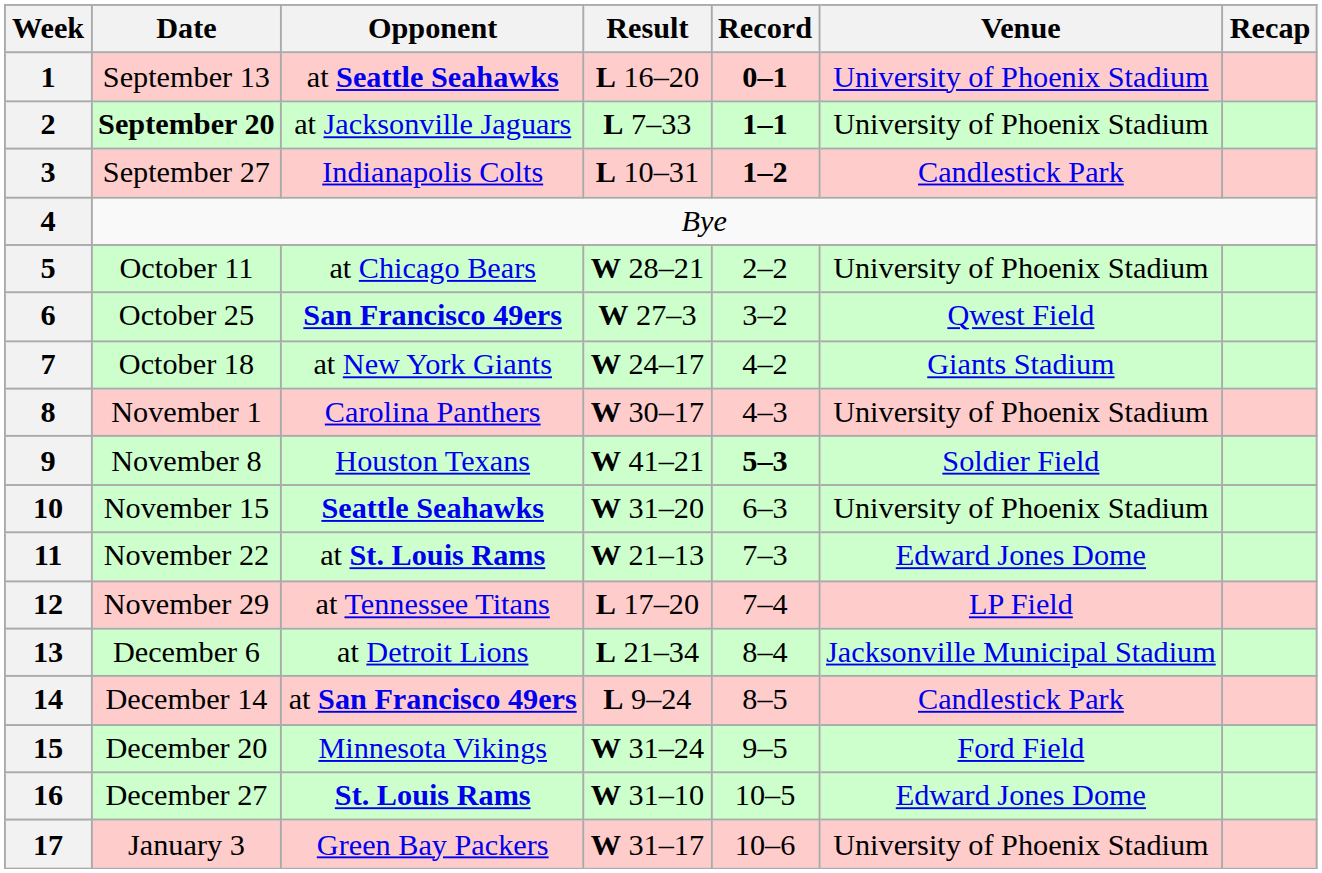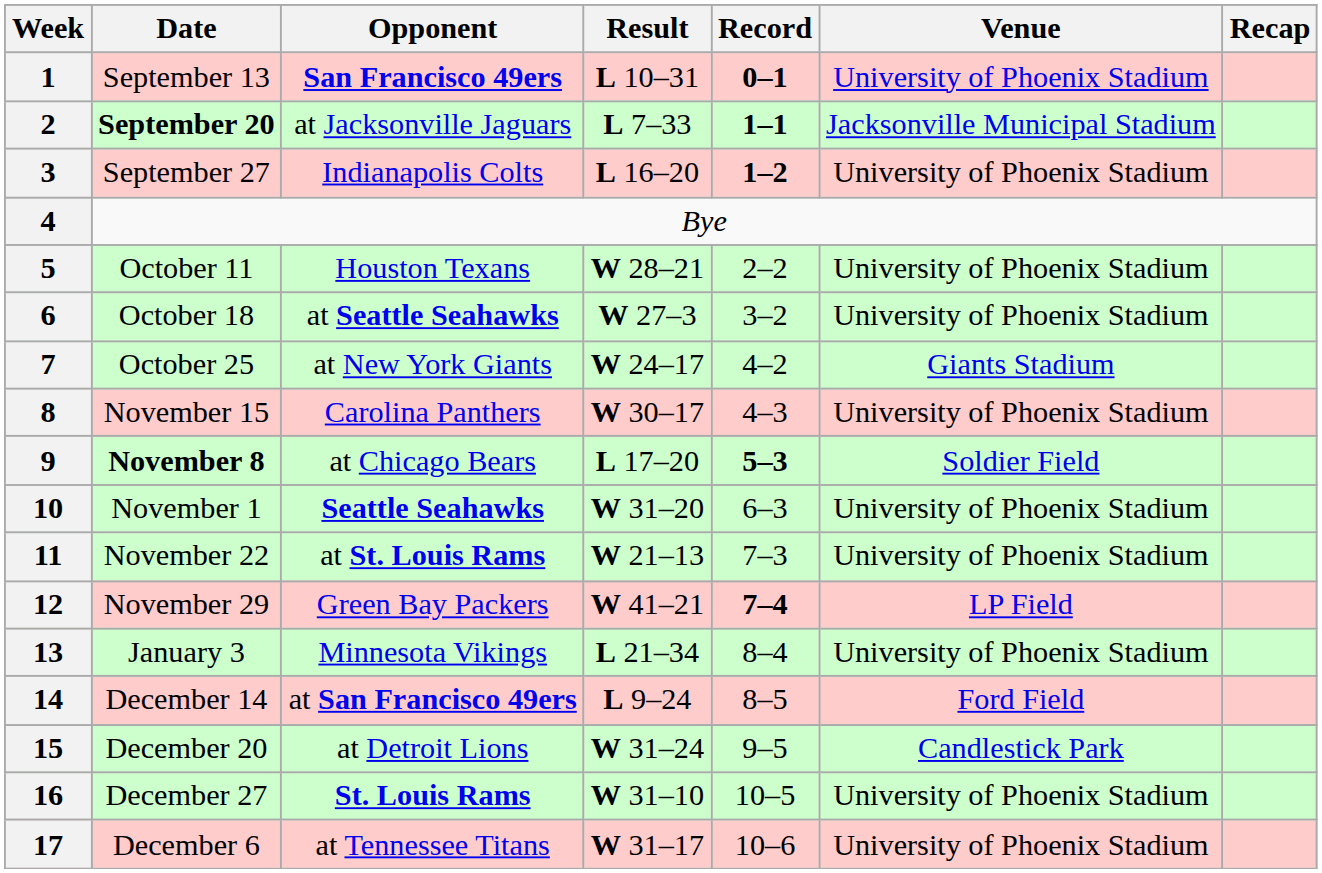(433, 76) at Seattle Seahawks -> (433, 76) San Francisco 49ers
(647, 76) L 16–20 -> (647, 76) L 10–31
(1021, 124) University of Phoenix Stadium -> (1021, 124) Jacksonville Municipal Stadium
(647, 172) L 10–31 -> (647, 172) L 16–20
(1021, 172) Candlestick Park -> (1021, 172) University of Phoenix Stadium
(433, 268) at Chicago Bears -> (433, 268) Houston Texans
(186, 316) October 25 -> (186, 316) October 18
(433, 316) San Francisco 49ers -> (433, 316) at Seattle Seahawks
(1021, 316) Qwest Field -> (1021, 316) University of Phoenix Stadium
(186, 364) October 18 -> (186, 364) October 25
(186, 412) November 1 -> (186, 412) November 15
(186, 460) normal -> (186, 460) bold
(433, 460) Houston Texans -> (433, 460) at Chicago Bears
(647, 460) W 41–21 -> (647, 460) L 17–20
(186, 508) November 15 -> (186, 508) November 1
(1021, 556) Edward Jones Dome -> (1021, 556) University of Phoenix Stadium
(433, 603) at Tennessee Titans -> (433, 603) Green Bay Packers
(647, 603) L 17–20 -> (647, 603) W 41–21
(765, 603) normal -> (765, 603) bold
(186, 651) December 6 -> (186, 651) January 3
(433, 651) at Detroit Lions -> (433, 651) Minnesota Vikings
(1021, 651) Jacksonville Municipal Stadium -> (1021, 651) University of Phoenix Stadium
(1021, 699) Candlestick Park -> (1021, 699) Ford Field
(433, 747) Minnesota Vikings -> (433, 747) at Detroit Lions
(1021, 747) Ford Field -> (1021, 747) Candlestick Park
(1021, 795) Edward Jones Dome -> (1021, 795) University of Phoenix Stadium
(186, 843) January 3 -> (186, 843) December 6
(433, 843) Green Bay Packers -> (433, 843) at Tennessee Titans
